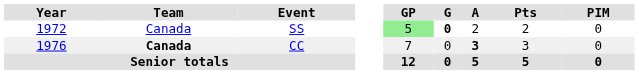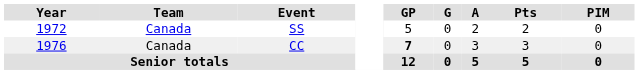(408, 29) lightgreen background -> (408, 29) no background
(447, 29) bold -> (447, 29) normal
(168, 45) bold -> (168, 45) normal
(408, 45) normal -> (408, 45) bold
(475, 45) bold -> (475, 45) normal
